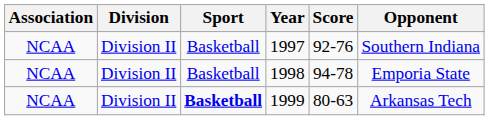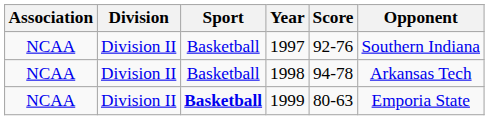(421, 73) Emporia State -> (421, 73) Arkansas Tech
(421, 100) Arkansas Tech -> (421, 100) Emporia State
